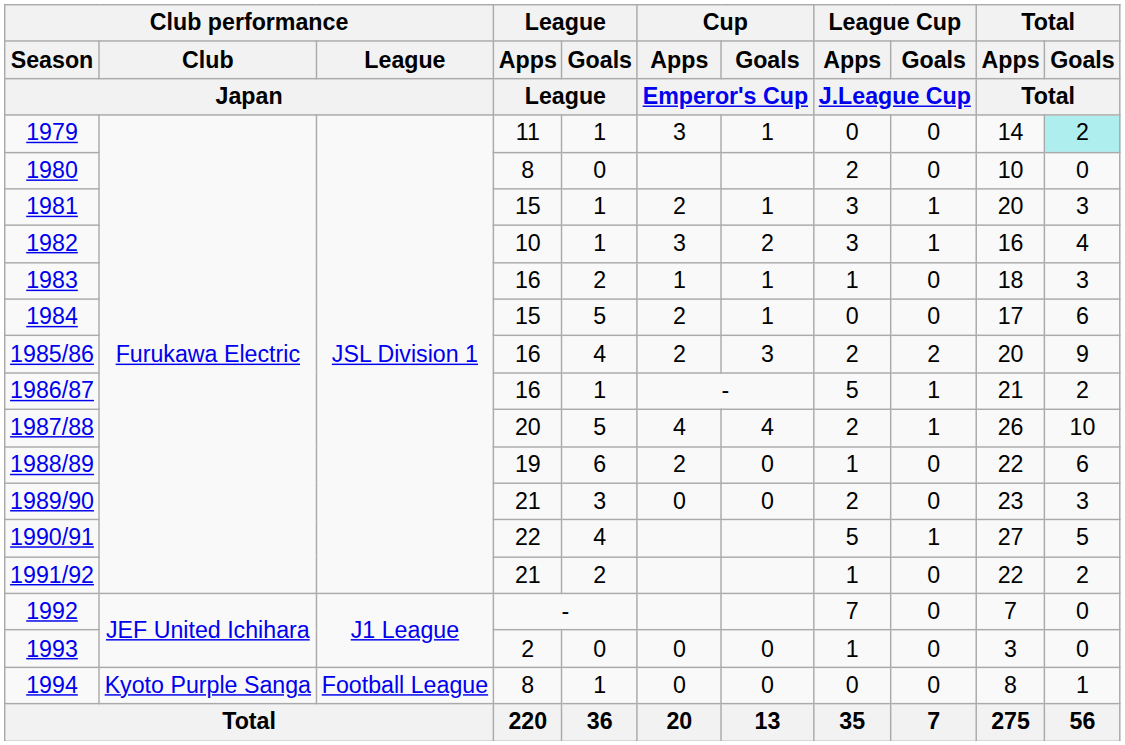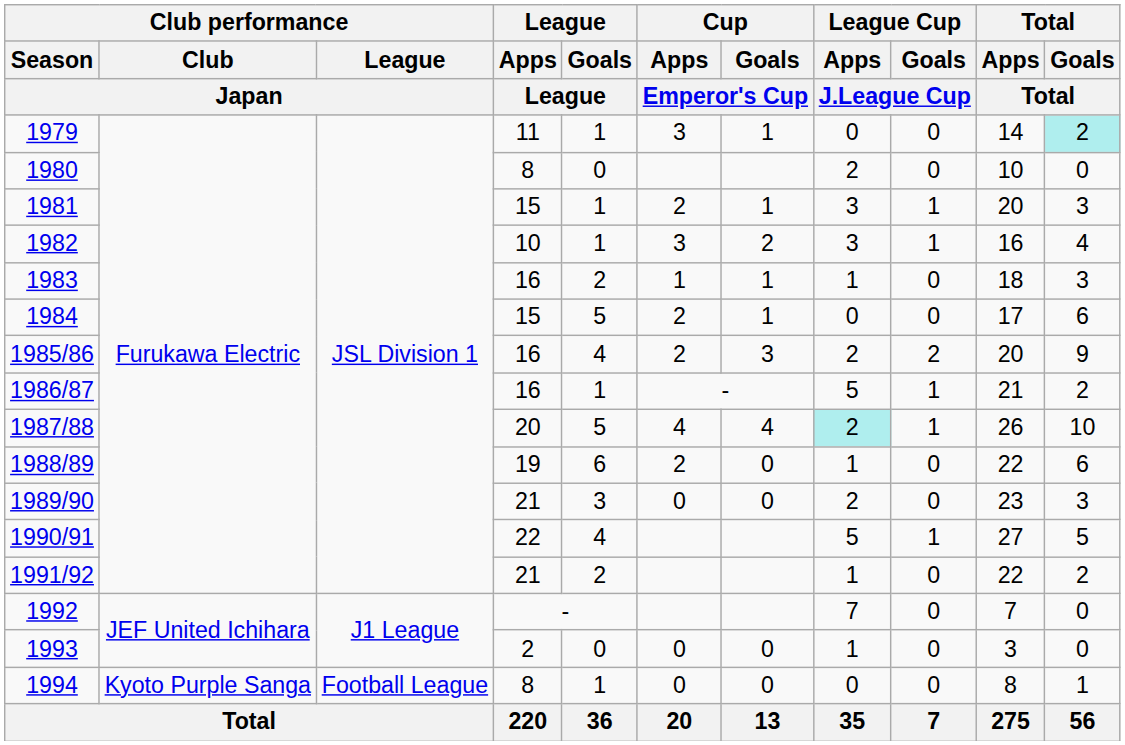(852, 427) no background -> (852, 427) paleturquoise background
